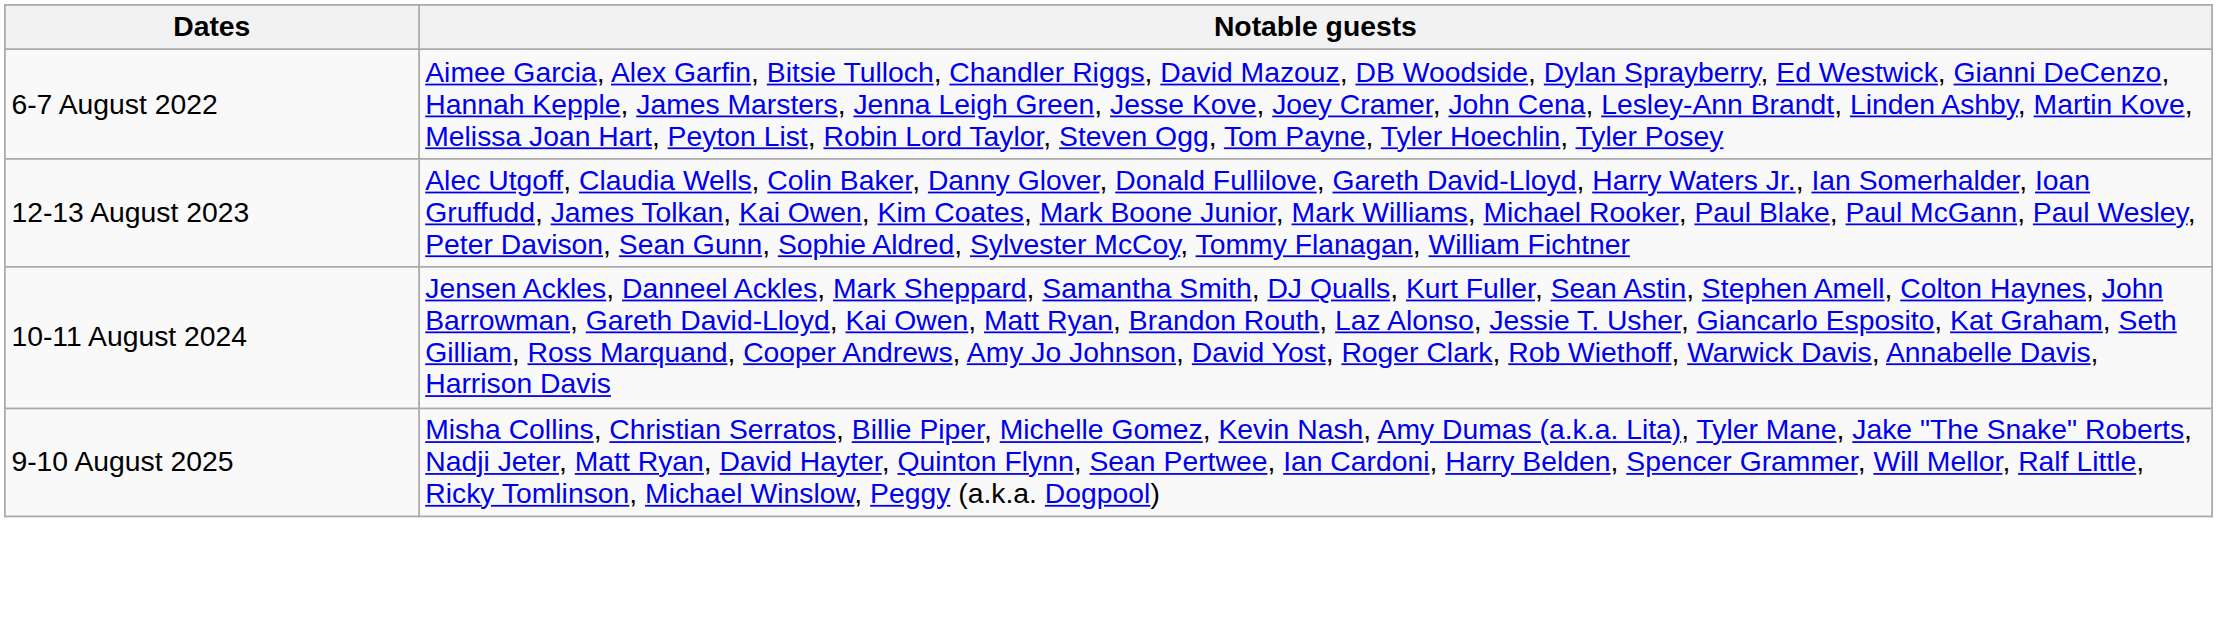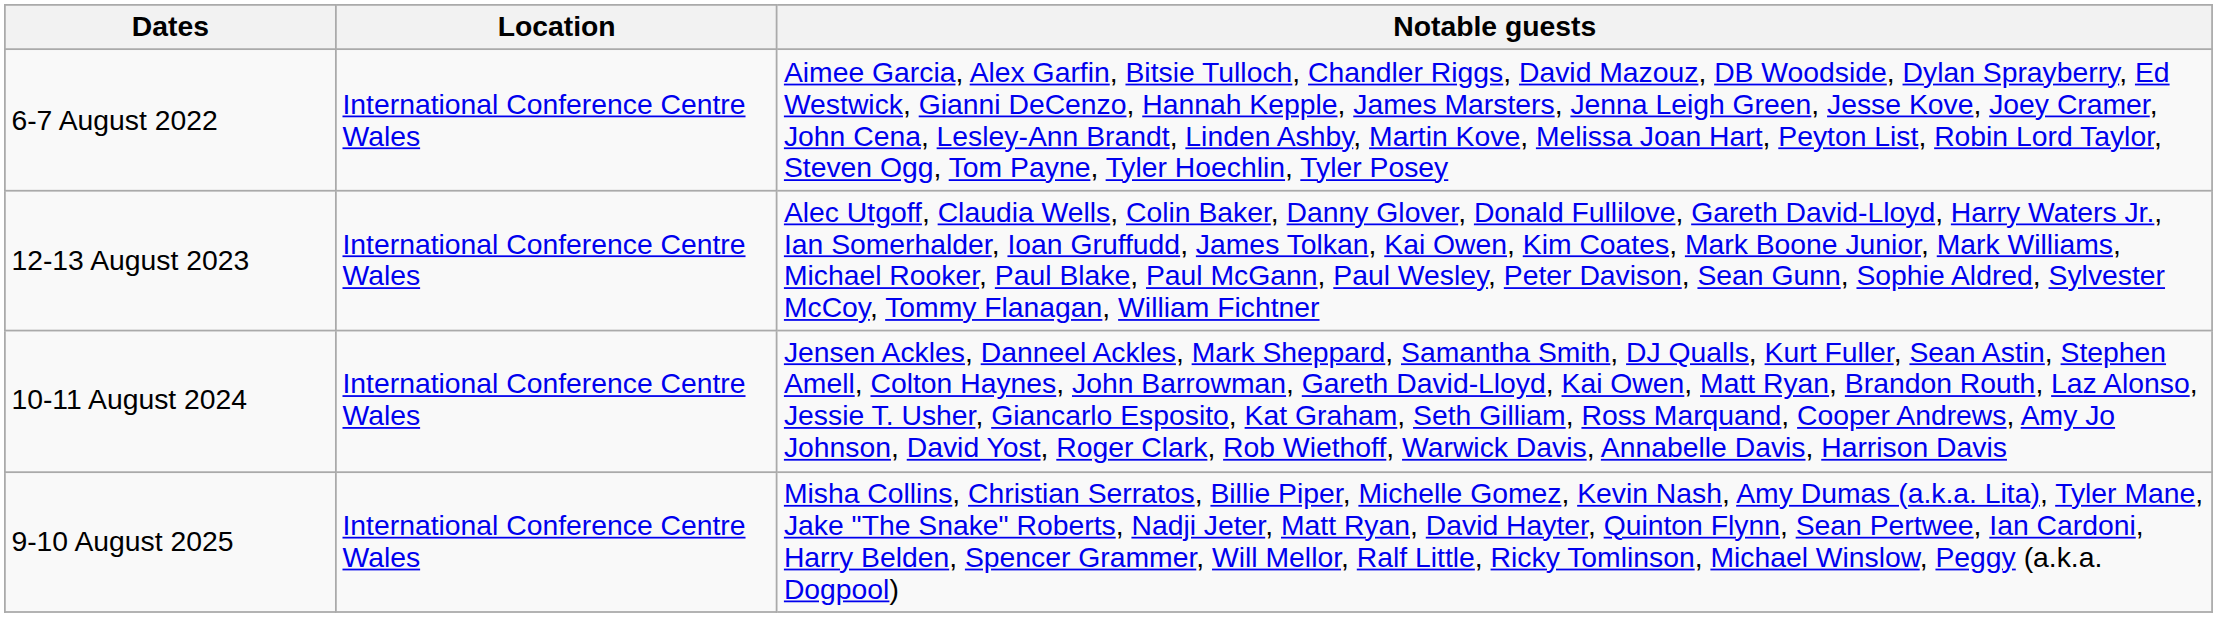+ column: (557, 26)
